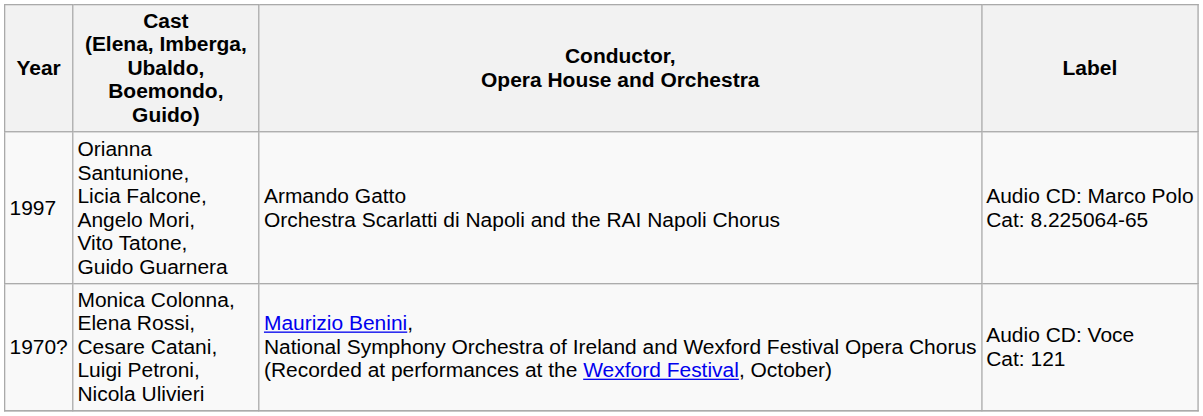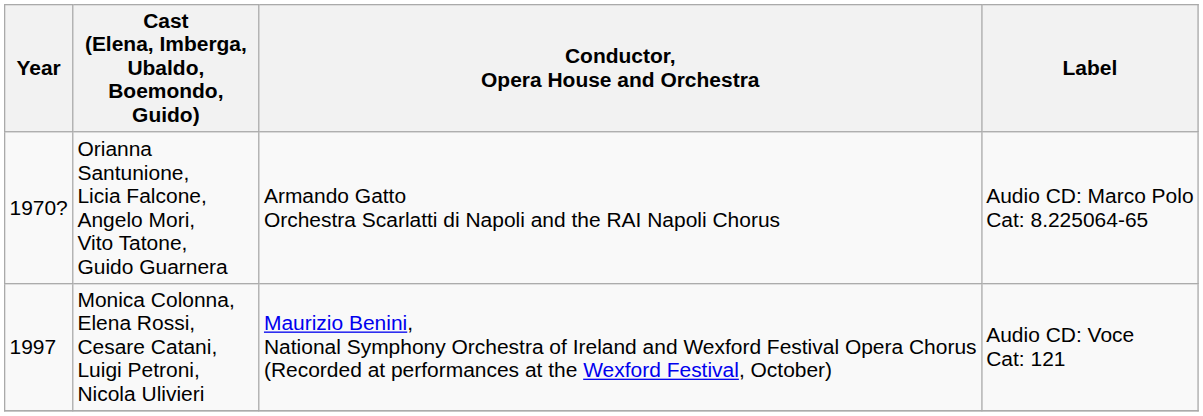(33, 207) 1997 -> (39, 207) 1970?
(39, 346) 1970? -> (33, 346) 1997
